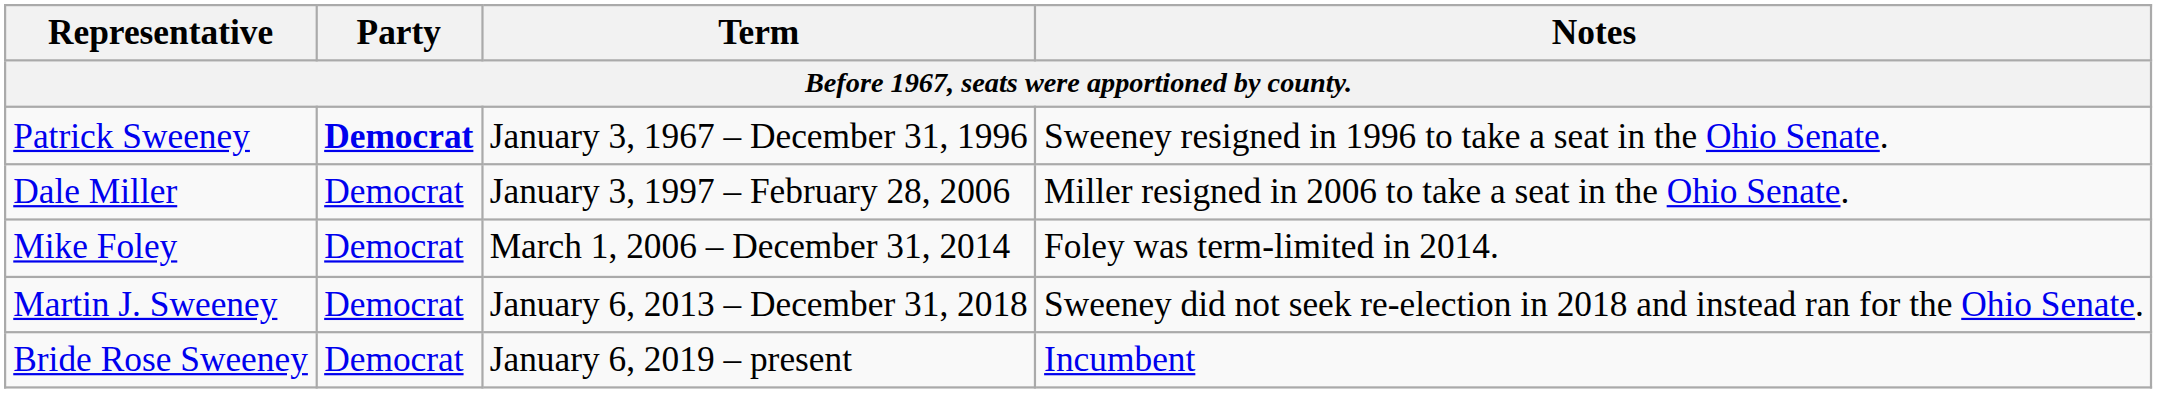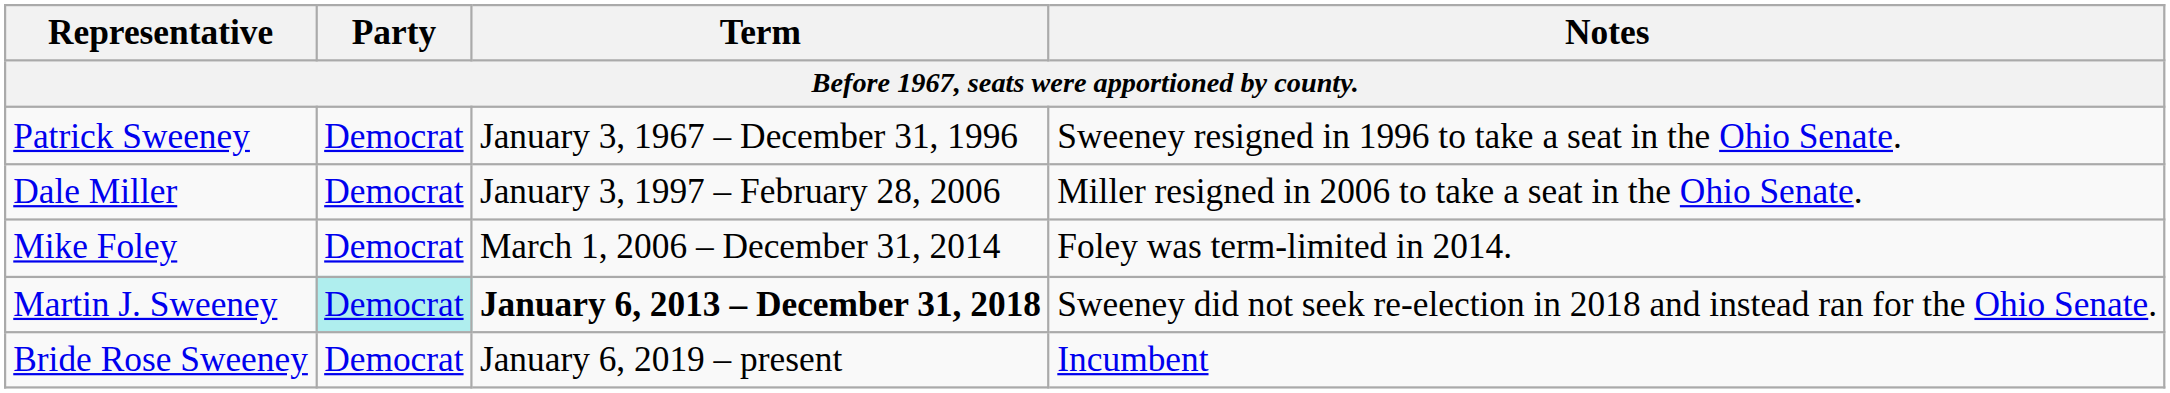(399, 135) bold -> (394, 135) normal
(394, 303) no background -> (394, 303) paleturquoise background
(759, 303) normal -> (760, 303) bold
